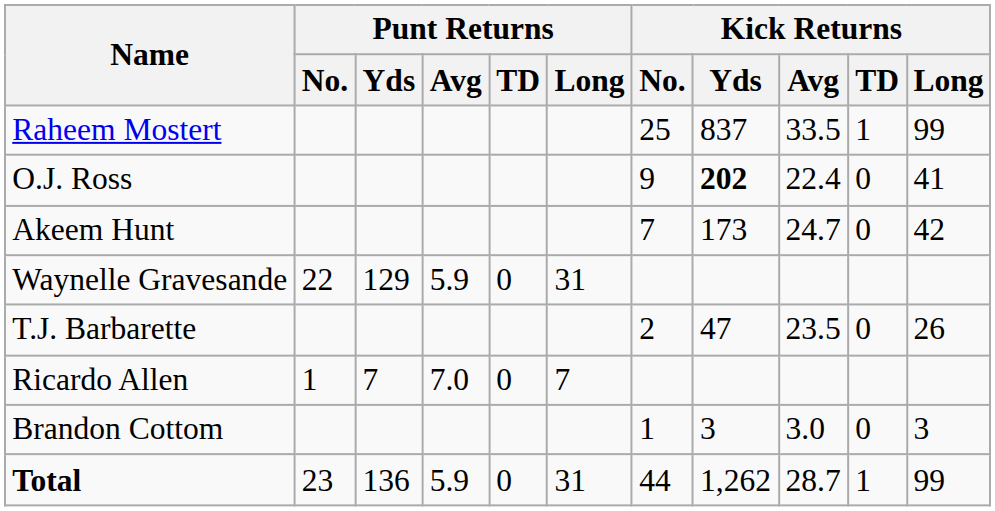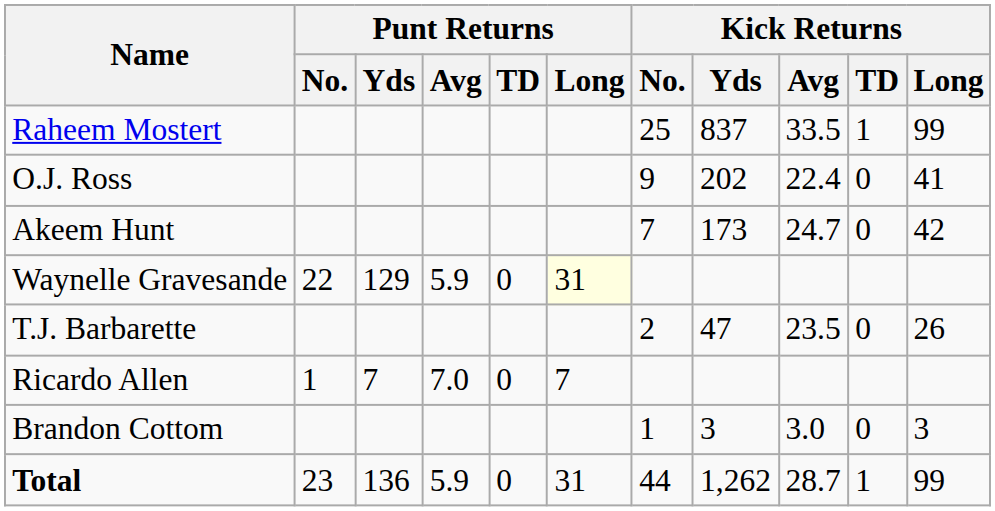(724, 179) bold -> (724, 179) normal
(570, 279) no background -> (570, 279) lightyellow background
